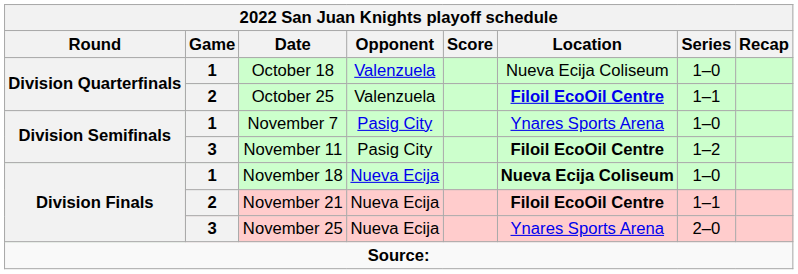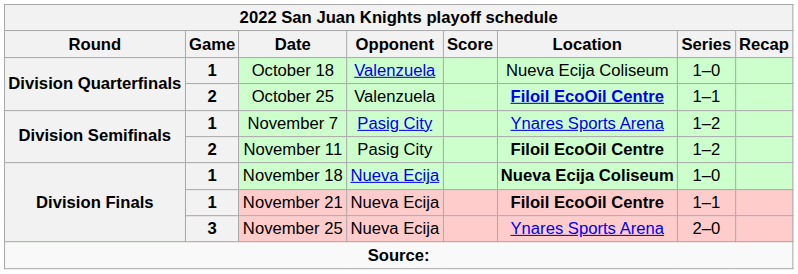(706, 123) 1–0 -> (706, 123) 1–2
(212, 149) 3 -> (212, 149) 2
(212, 202) 2 -> (212, 202) 1
